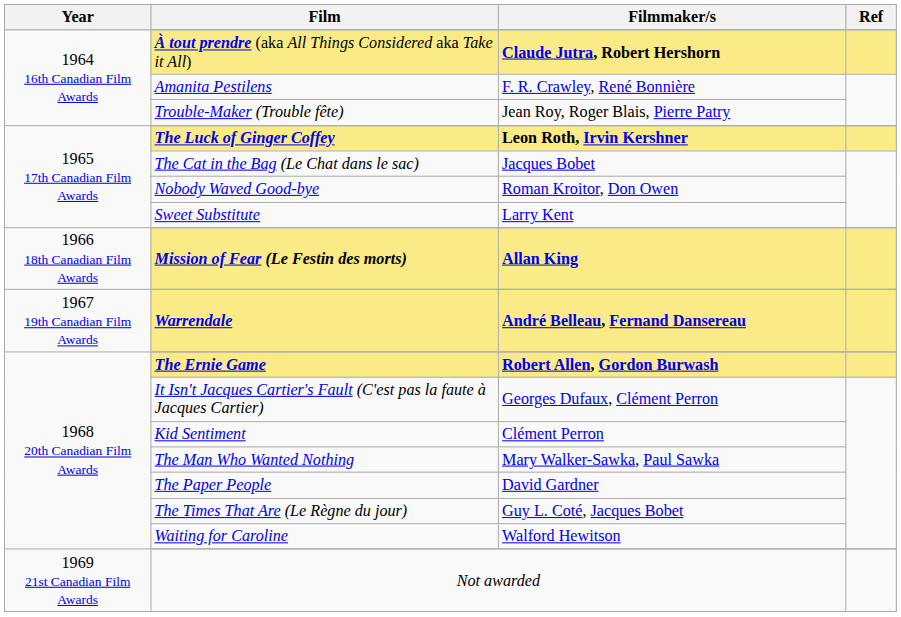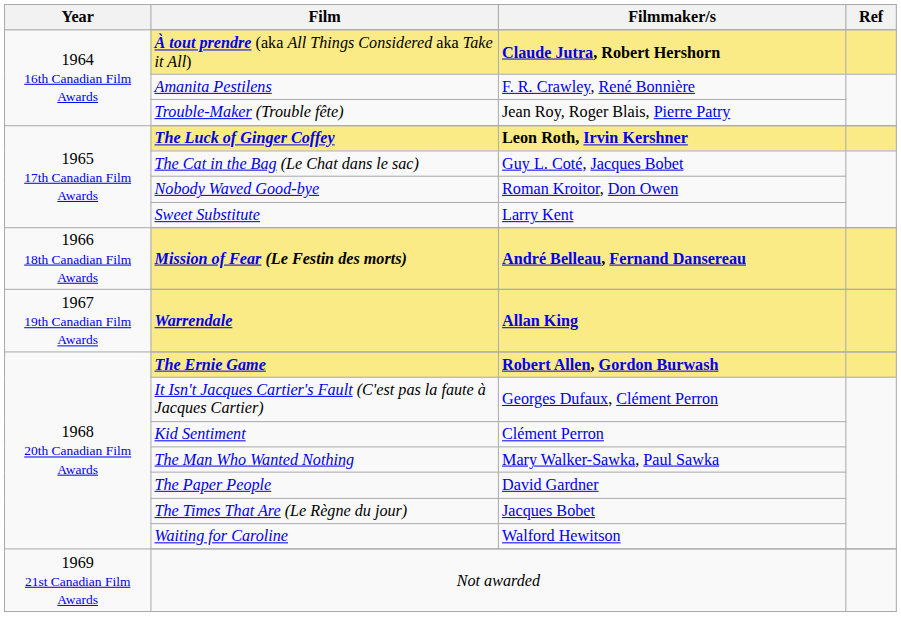(549, 163) Jacques Bobet -> (593, 163) Guy L. Coté, Jacques Bobet
(540, 258) Allan King -> (624, 258) André Belleau, Fernand Dansereau
(624, 320) André Belleau, Fernand Dansereau -> (540, 320) Allan King
(593, 510) Guy L. Coté, Jacques Bobet -> (549, 510) Jacques Bobet
